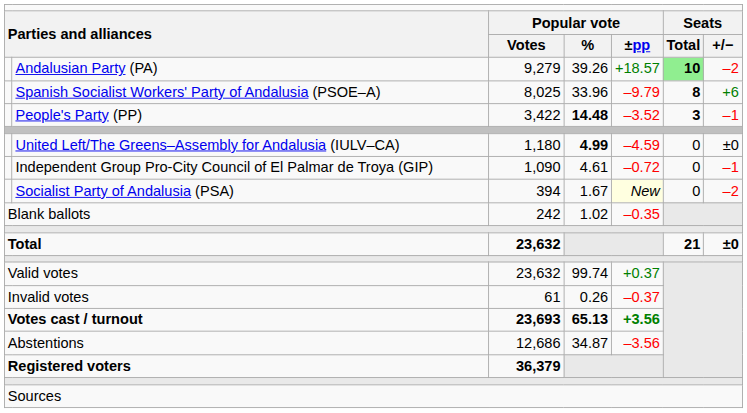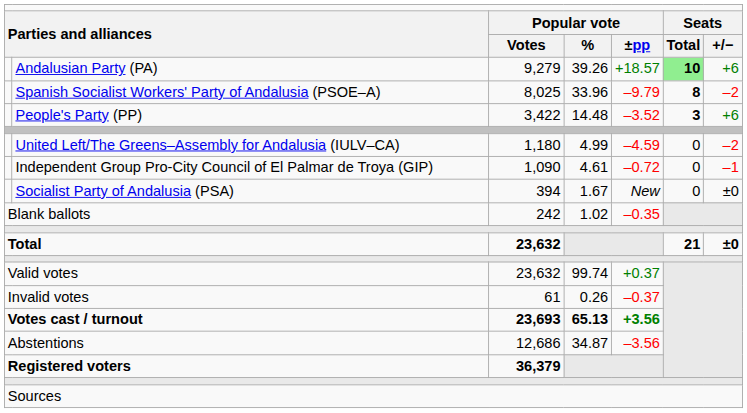(731, 68) –2 -> (731, 68) +6
(731, 92) +6 -> (731, 92) –2
(590, 115) bold -> (590, 115) normal
(731, 115) –1 -> (731, 115) +6
(594, 144) bold -> (594, 144) normal
(731, 144) ±0 -> (731, 144) –2
(645, 191) lightyellow background -> (645, 191) no background
(731, 191) –2 -> (731, 191) ±0
